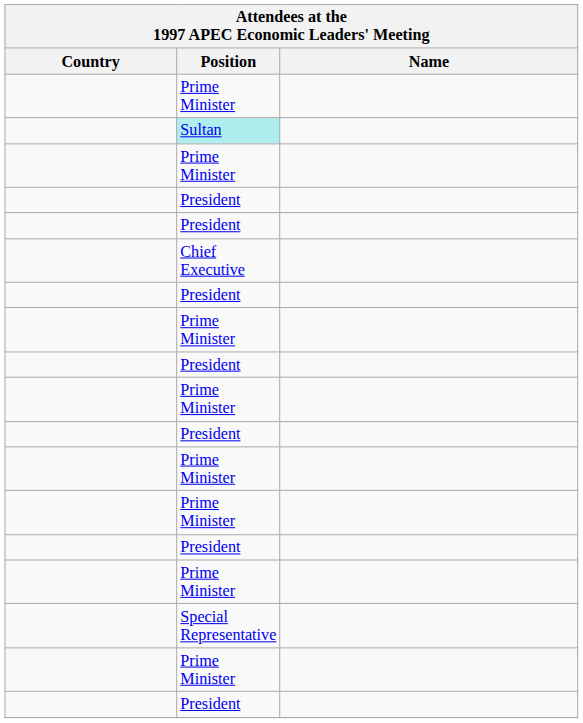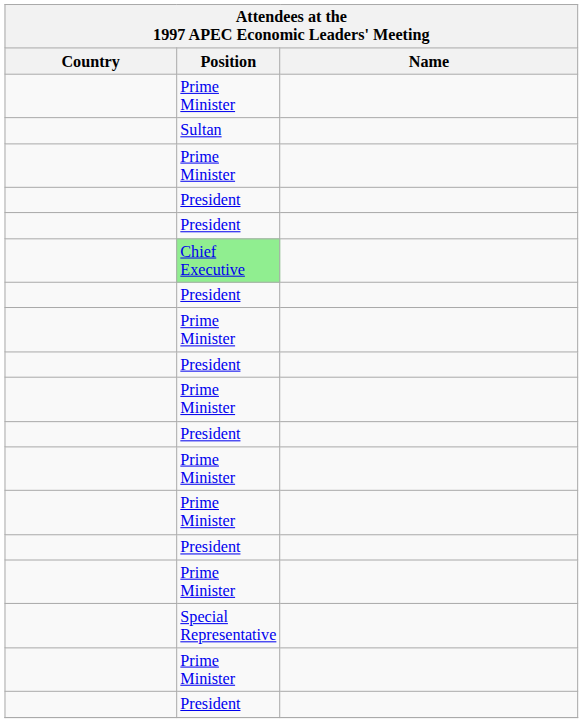(201, 130) paleturquoise background -> (201, 130) no background
(213, 260) no background -> (213, 260) lightgreen background
